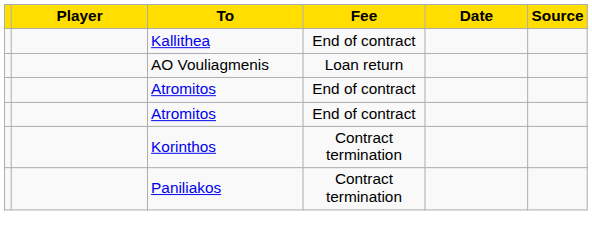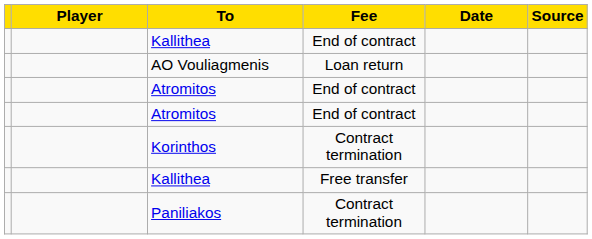+ row: (181, 180)
